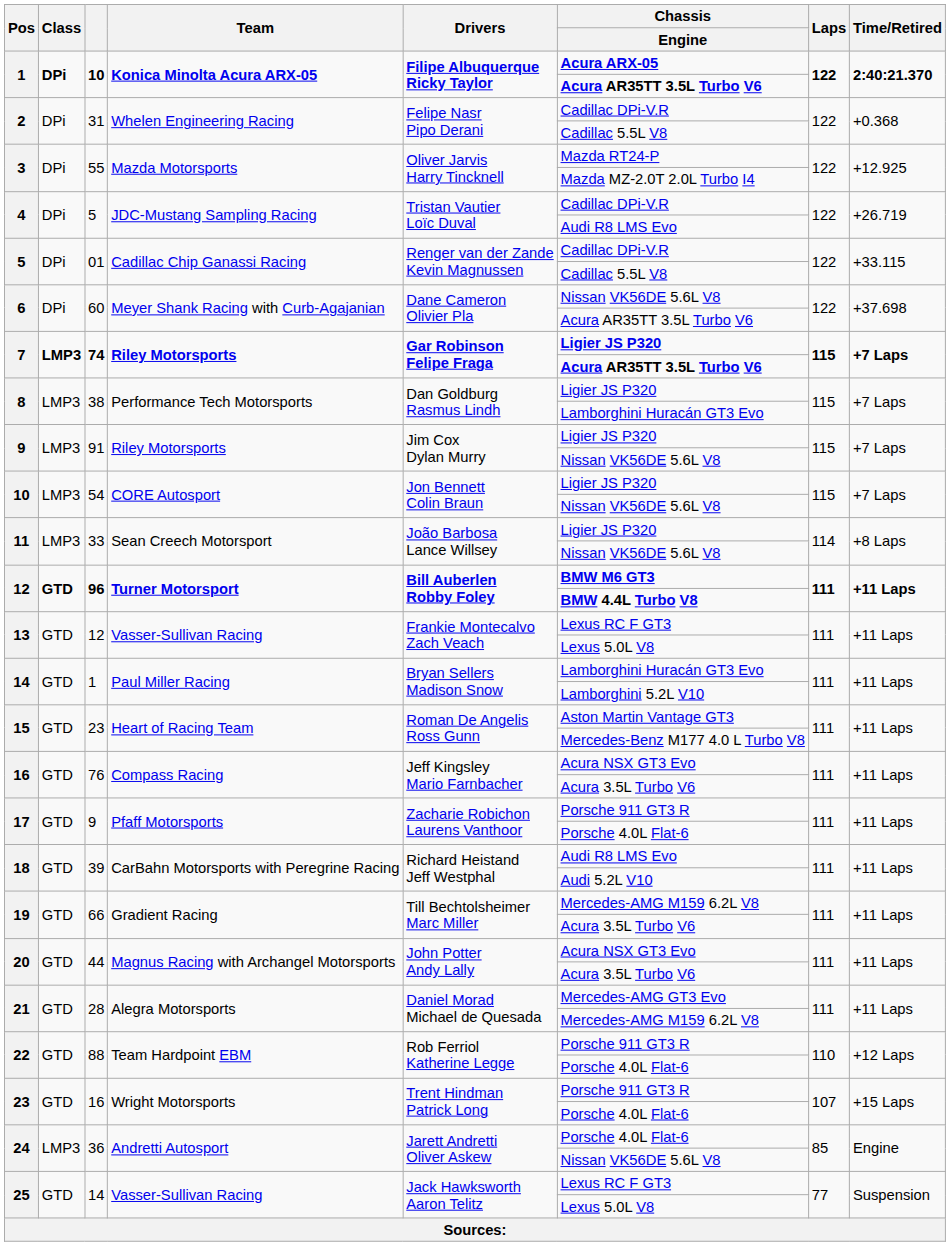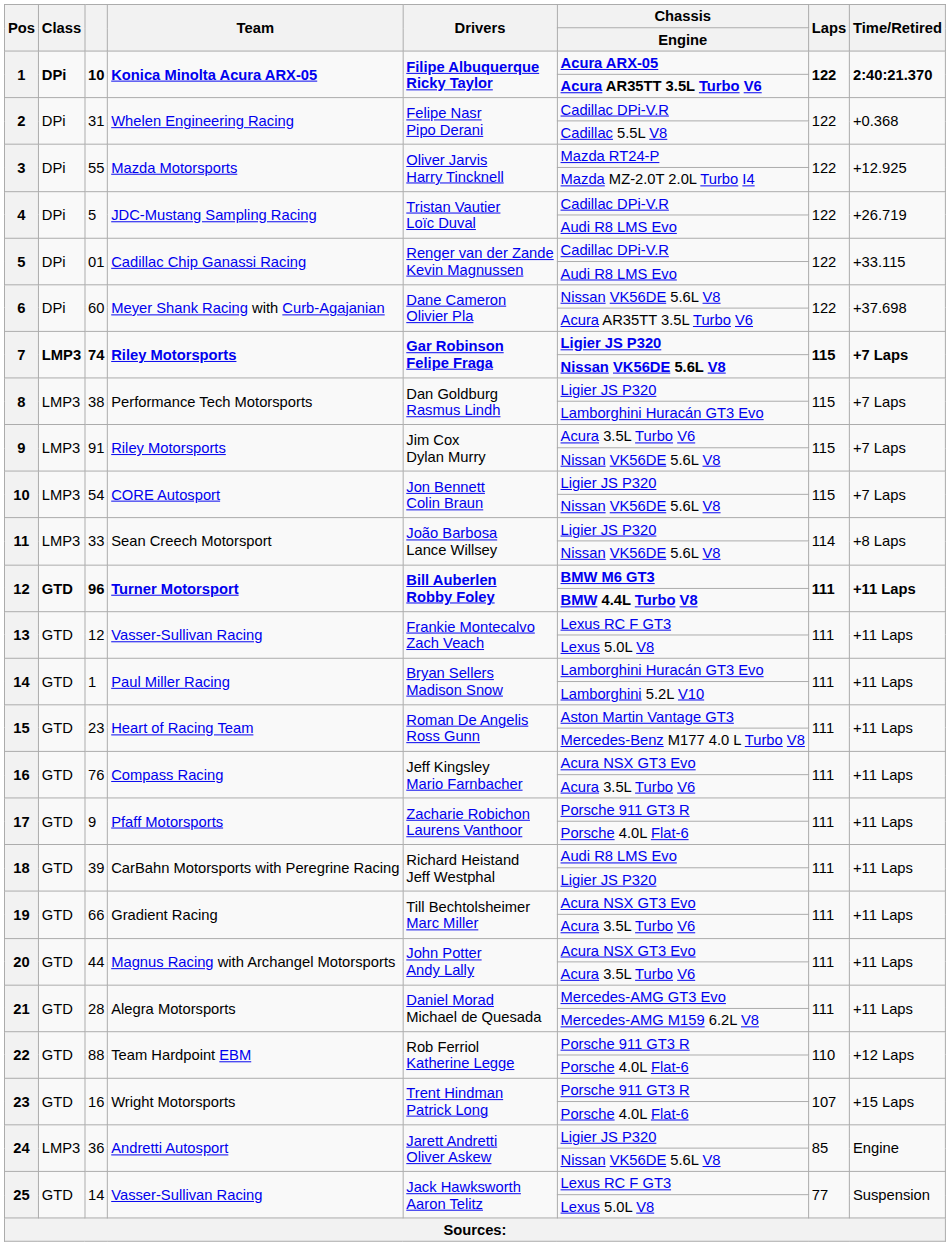(614, 273) Cadillac 5.5L V8 -> (619, 273) Audi R8 LMS Evo
(661, 366) Acura AR35TT 3.5L Turbo V6 -> (643, 366) Nissan VK56DE 5.6L V8
(608, 436) Ligier JS P320 -> (628, 436) Acura 3.5L Turbo V6
(607, 880) Audi 5.2L V10 -> (608, 880) Ligier JS P320
(660, 903) Mercedes-AMG M159 6.2L V8 -> (628, 903) Acura NSX GT3 Evo
(625, 1137) Porsche 4.0L Flat-6 -> (608, 1137) Ligier JS P320
